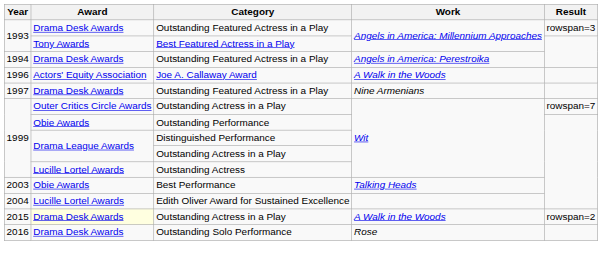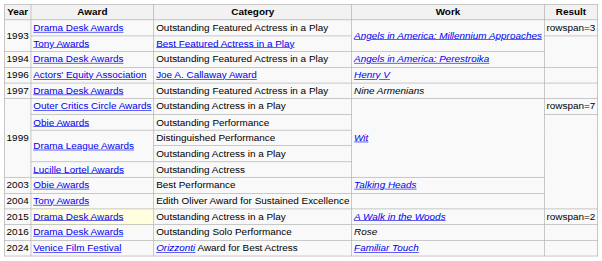(400, 75) A Walk in the Woods -> (372, 75) Henry V
(79, 201) Lucille Lortel Awards -> (61, 201) Tony Awards
+ row: (18, 248)
